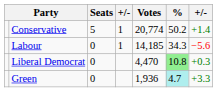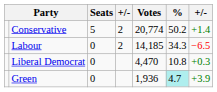(120, 29) 1 -> (120, 29) 2
(120, 45) 1 -> (120, 45) 2
(201, 45) −5.6 -> (201, 45) −6.5
(177, 62) lightgreen background -> (177, 62) no background
(201, 78) +3.3 -> (201, 78) +3.9
